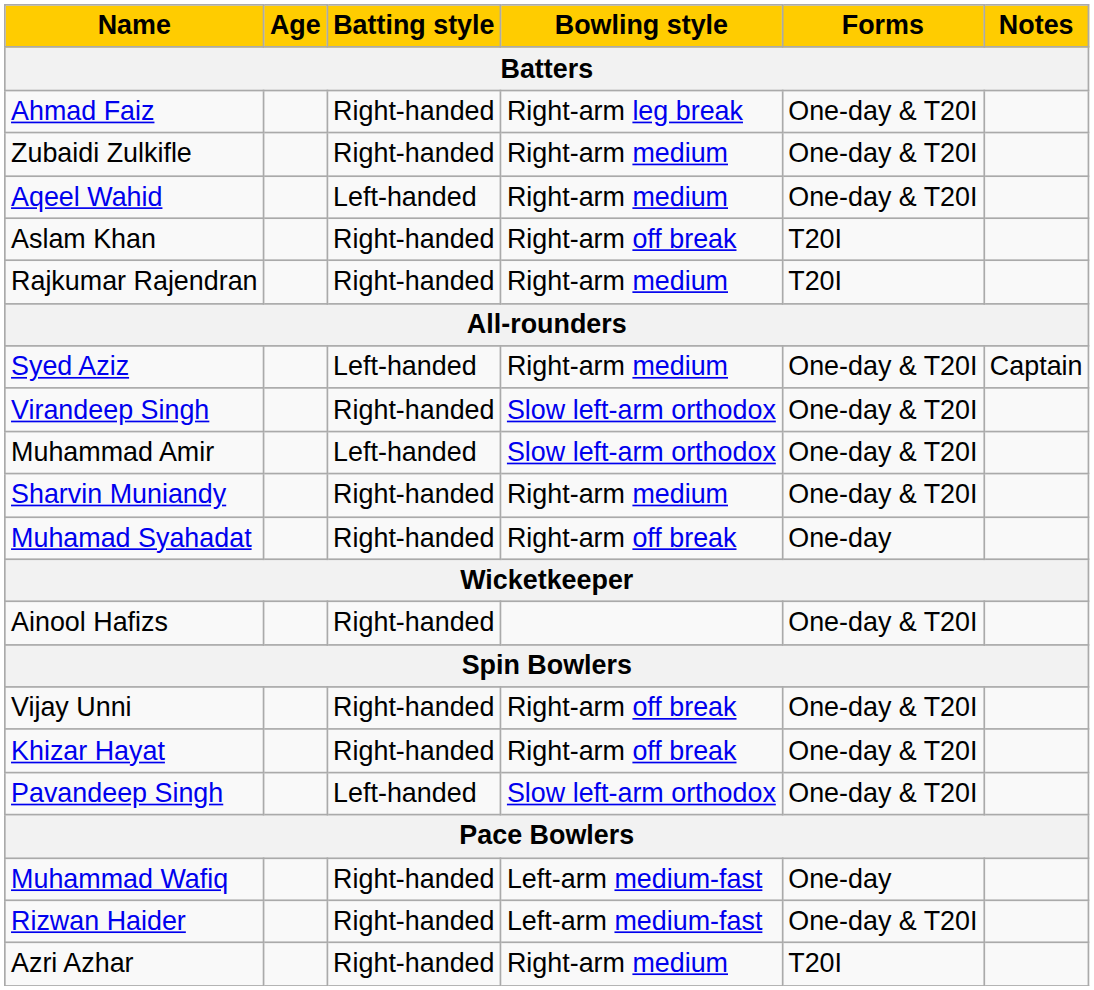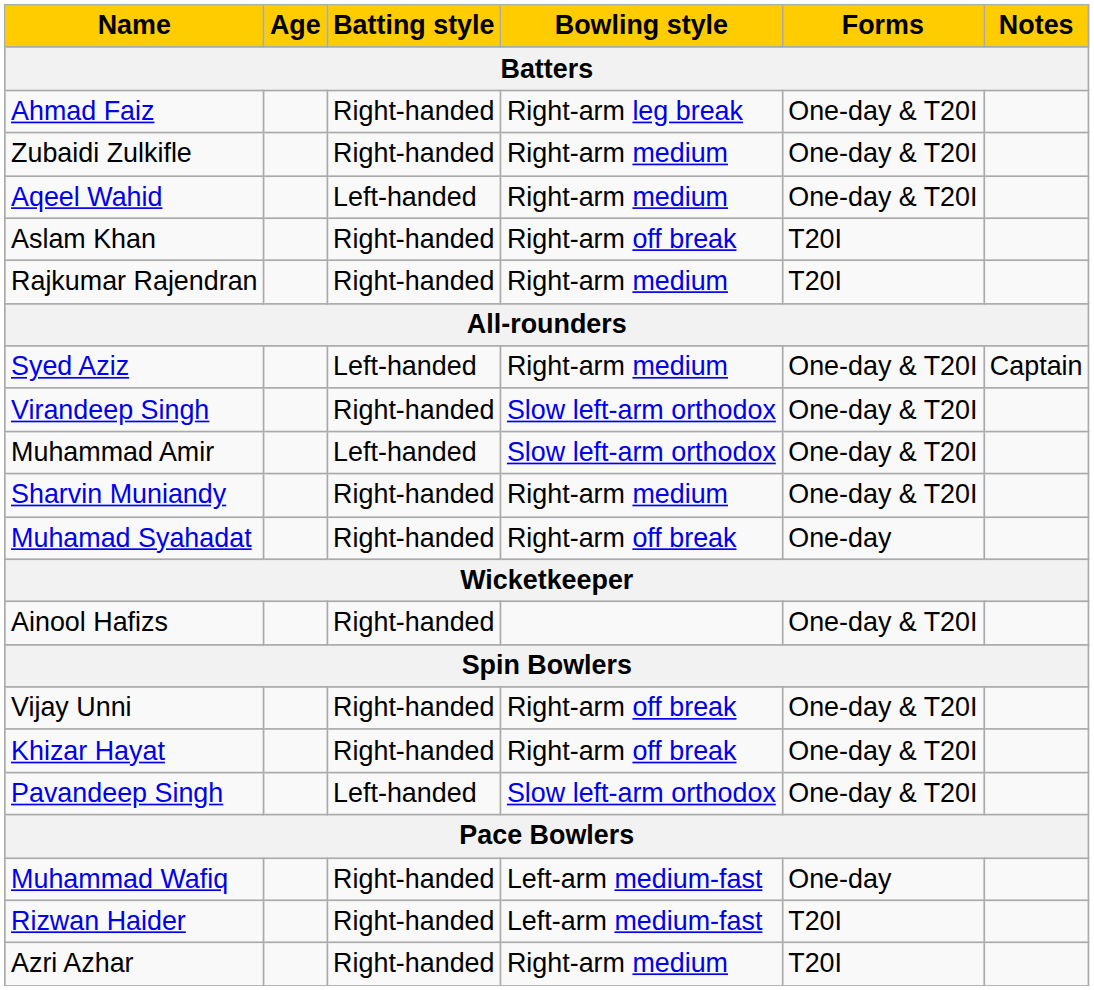(883, 921) One-day & T20I -> (815, 921) T20I
